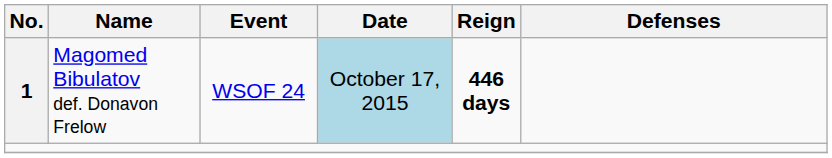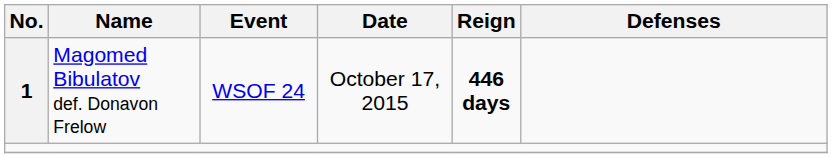(385, 90) lightblue background -> (385, 90) no background
